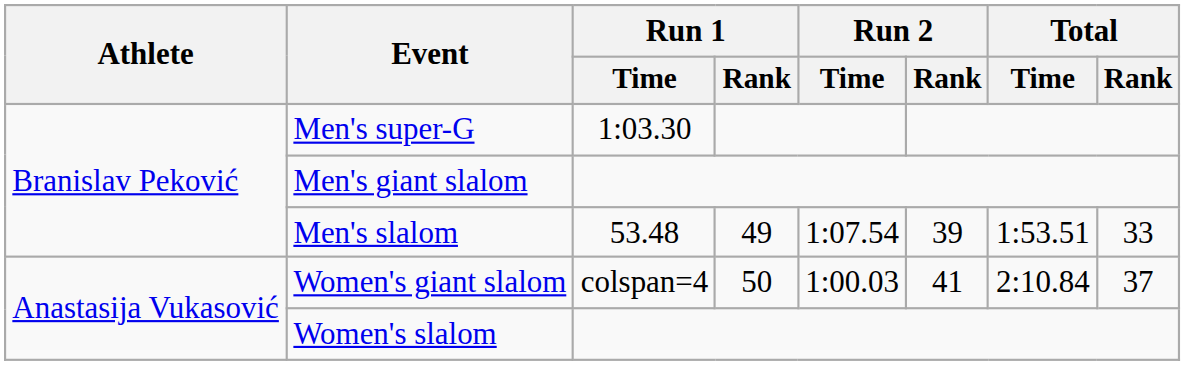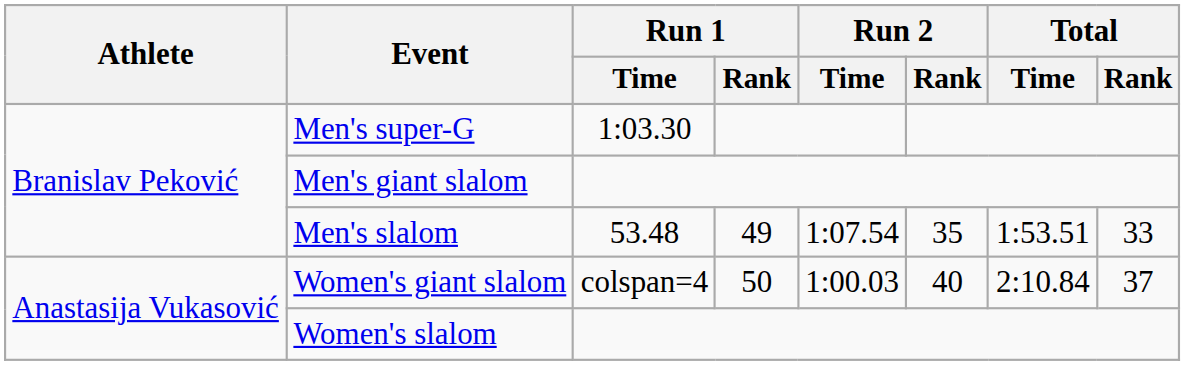(947, 231) 39 -> (947, 231) 35
(947, 282) 41 -> (947, 282) 40
